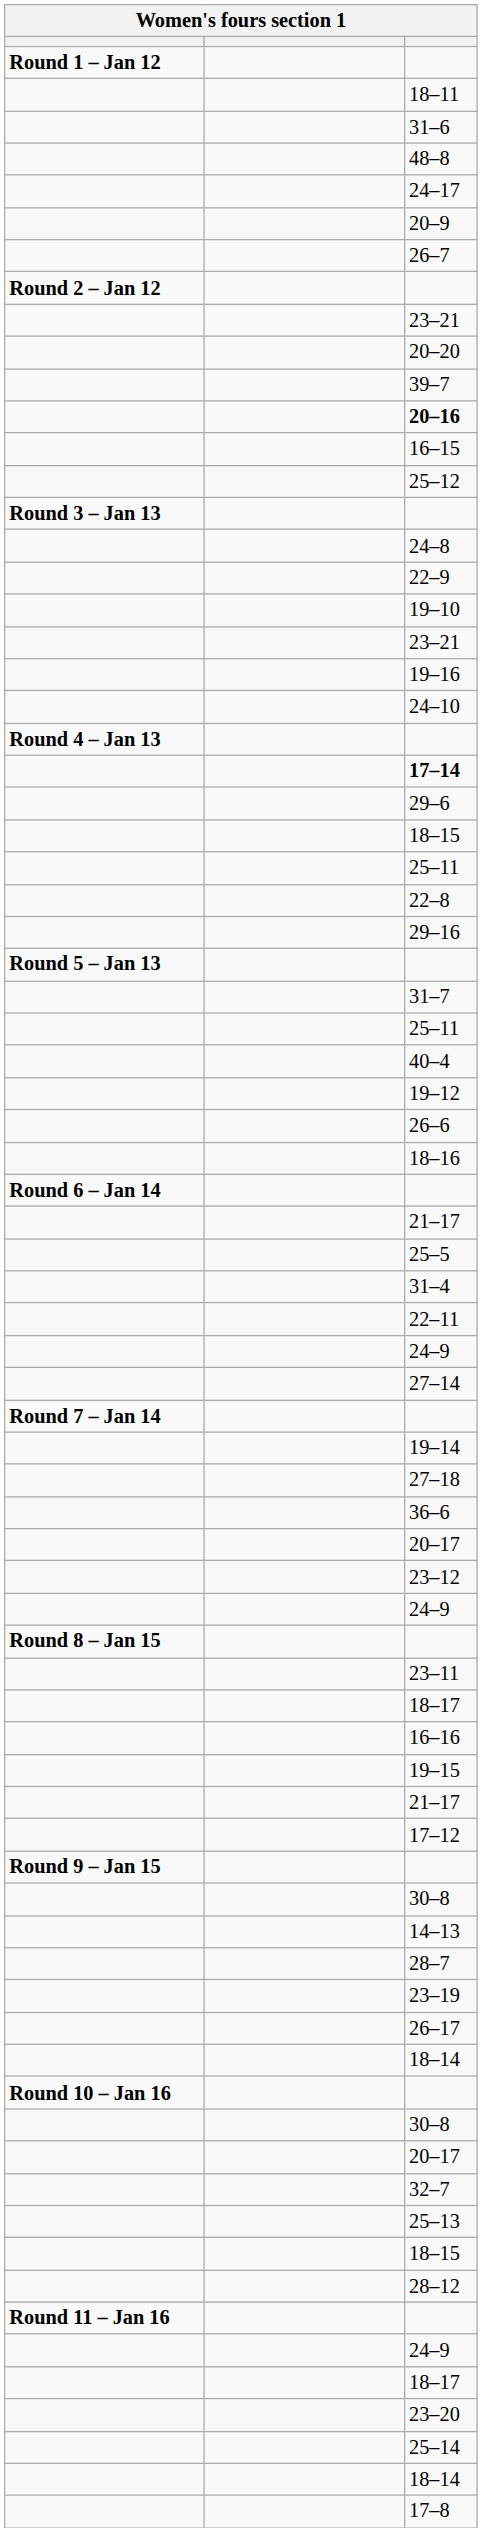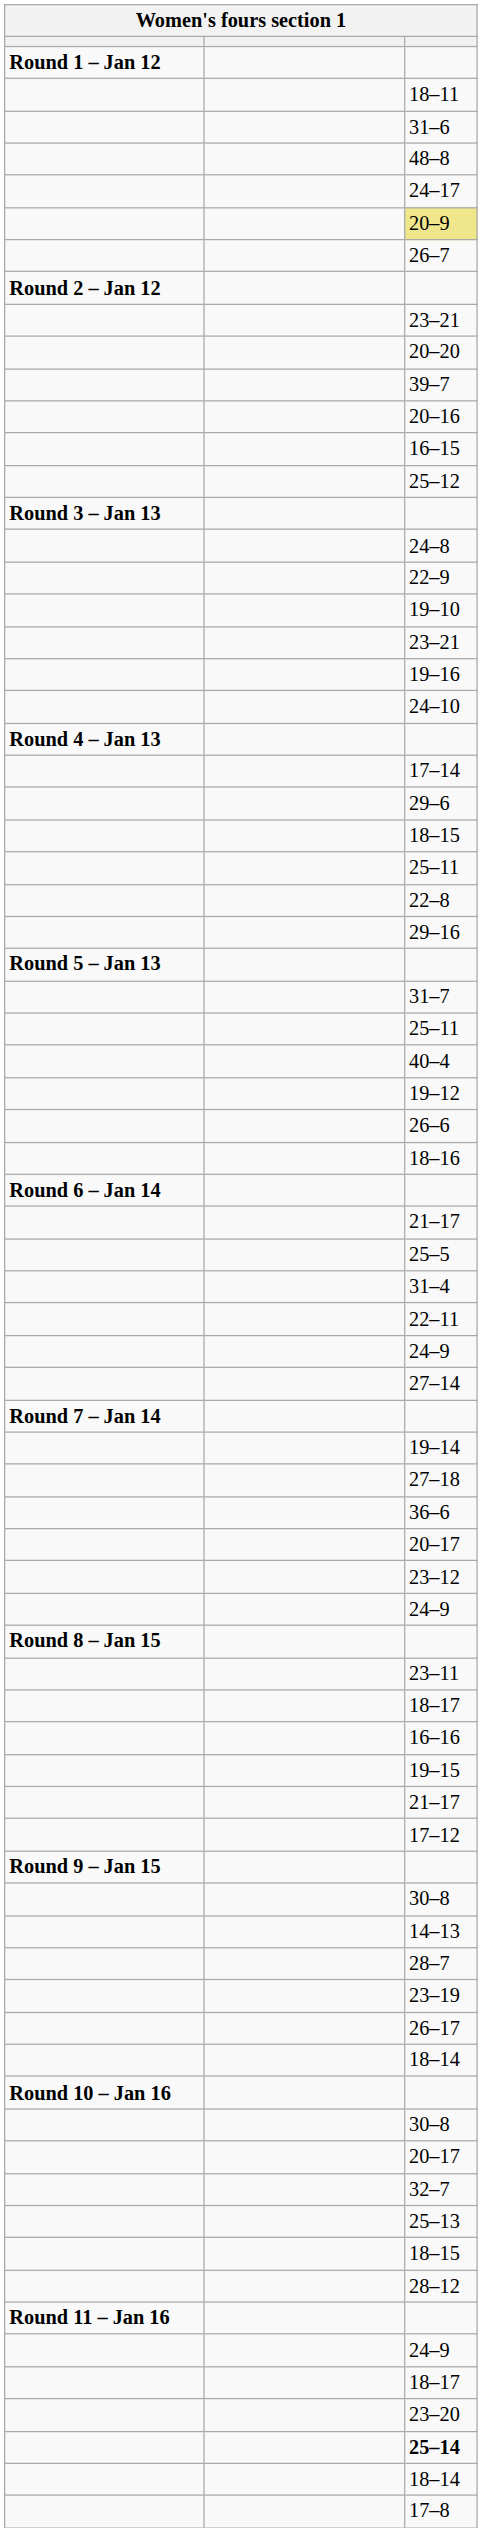(429, 223) no background -> (429, 223) khaki background
(434, 416) bold -> (434, 416) normal
(434, 771) bold -> (434, 771) normal
(434, 2446) normal -> (434, 2446) bold
